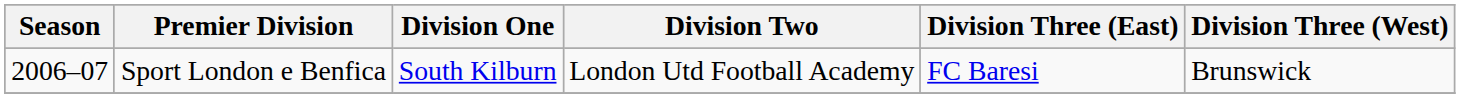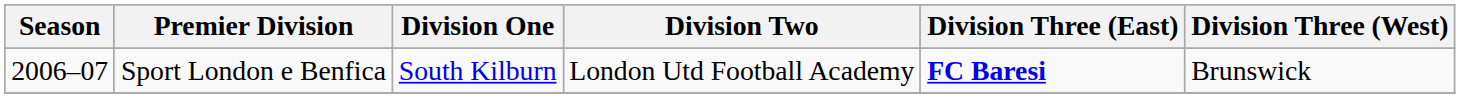(983, 70) normal -> (987, 70) bold
